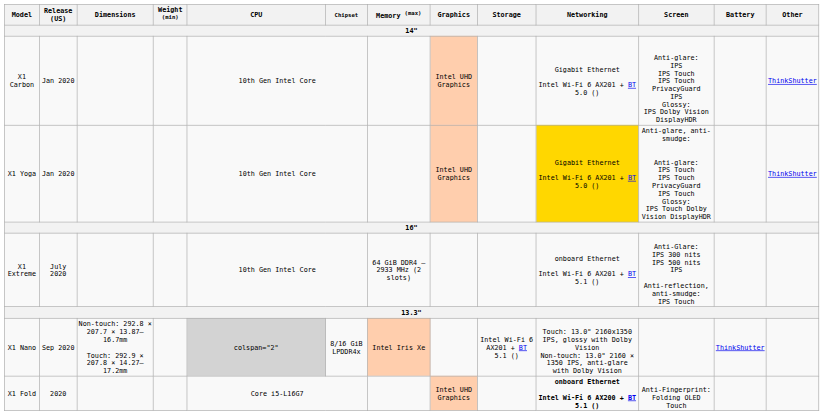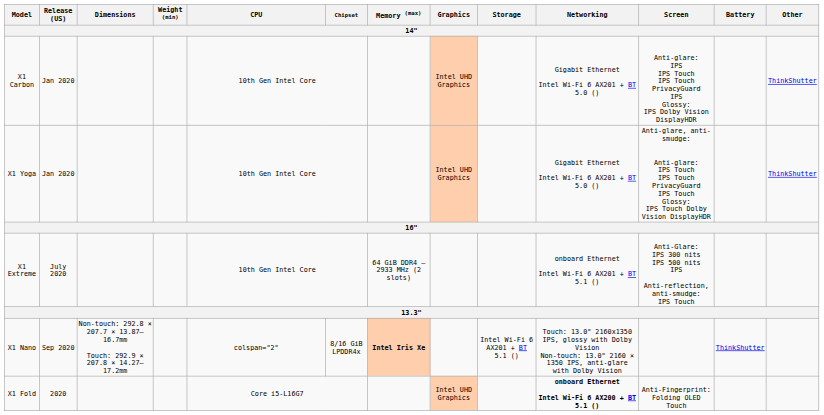(587, 174) gold background -> (587, 174) no background
(256, 347) lightgrey background -> (256, 347) no background
(399, 347) normal -> (399, 347) bold
